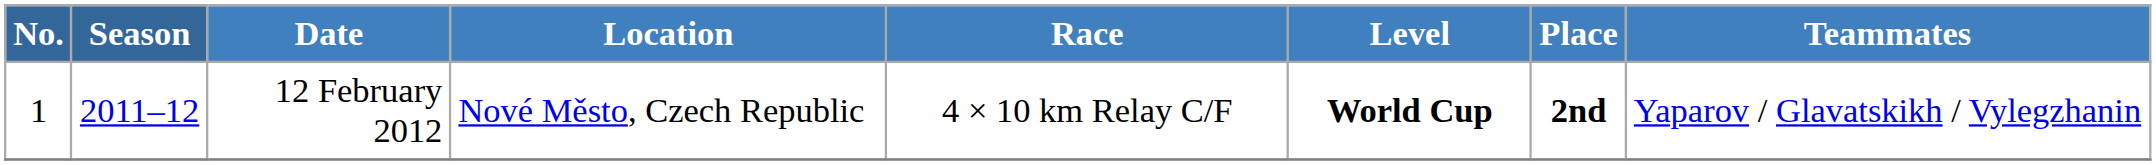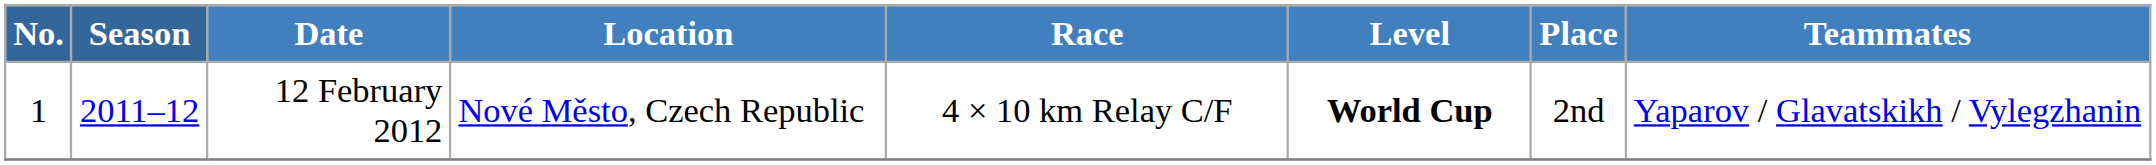(1579, 110) bold -> (1579, 110) normal
